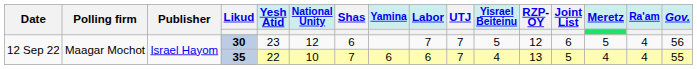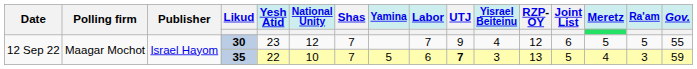(352, 42) 6 -> (352, 42) 7
(460, 42) 7 -> (460, 42) 9
(497, 42) 5 -> (497, 42) 4
(644, 42) 4 -> (644, 42) 5
(677, 42) 56 -> (677, 42) 55
(389, 57) 6 -> (389, 57) 5
(460, 57) normal -> (460, 57) bold
(497, 57) 4 -> (497, 57) 3
(644, 57) 4 -> (644, 57) 3
(677, 57) 55 -> (677, 57) 59
